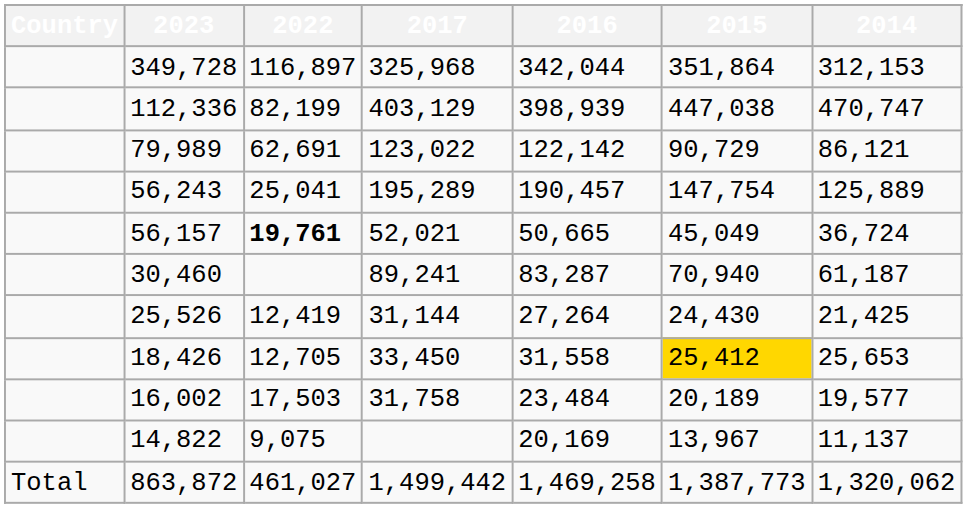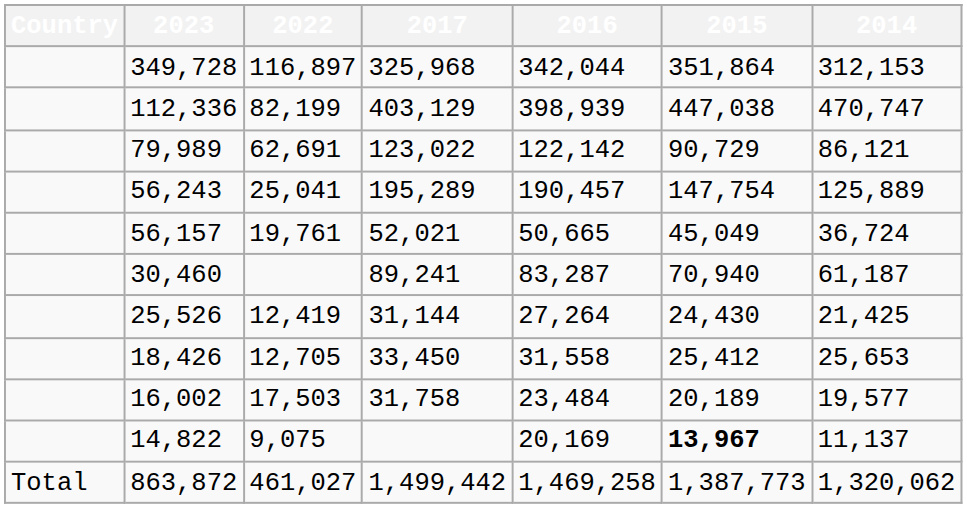(295, 233) bold -> (295, 233) normal
(714, 358) gold background -> (714, 358) no background
(714, 441) normal -> (714, 441) bold
